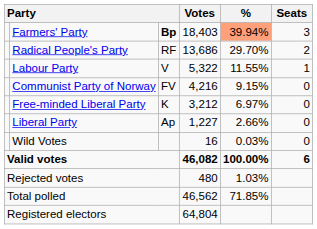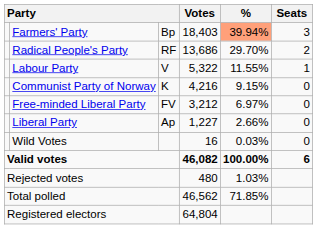(169, 31) bold -> (168, 31) normal
(168, 86) FV -> (165, 86) K
(165, 104) K -> (168, 104) FV
